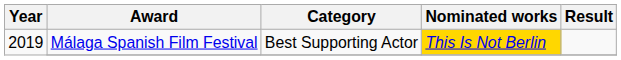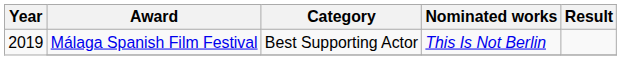(486, 42) gold background -> (486, 42) no background
